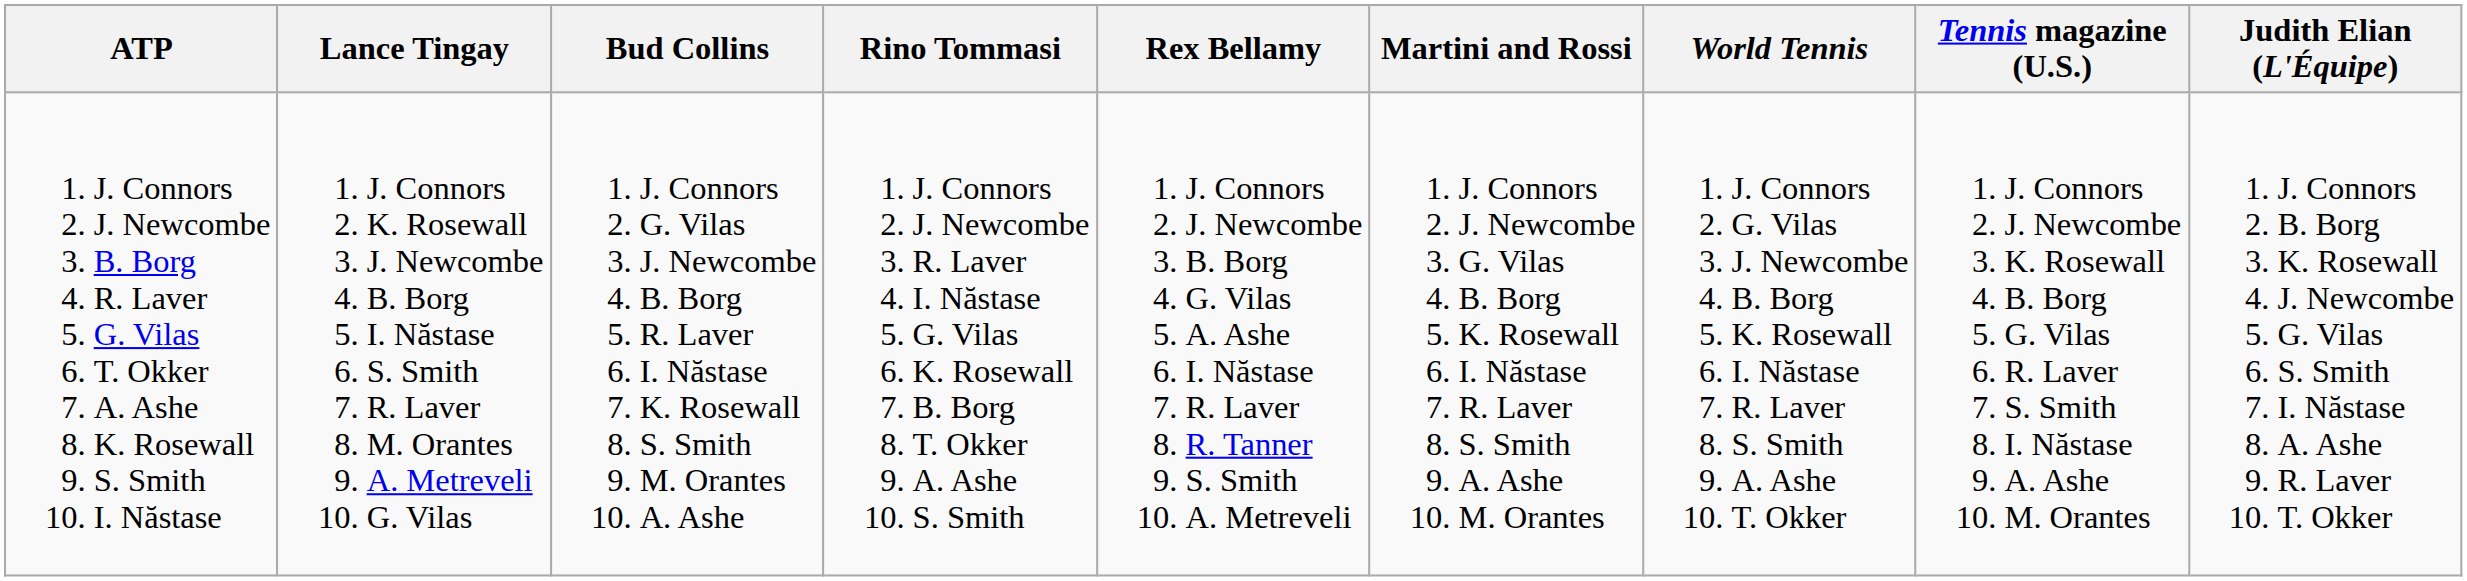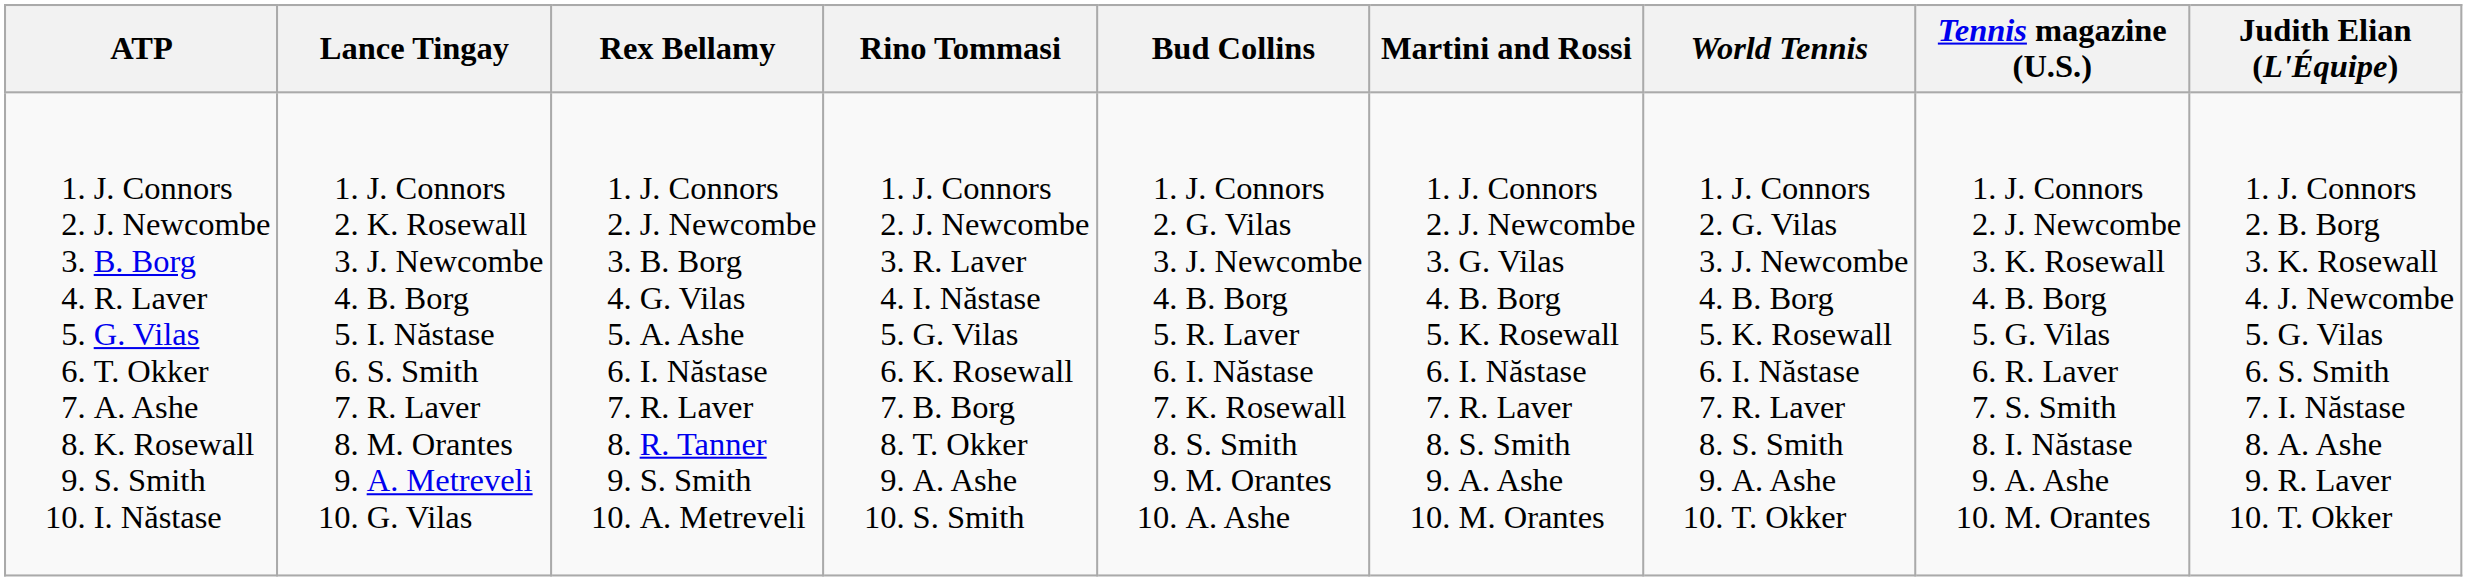columns swapped: (687, 48) <-> (1233, 48)
